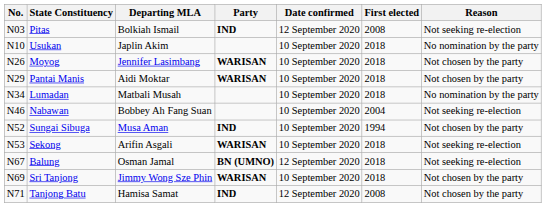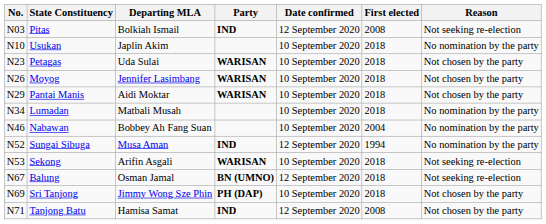+ row: (45, 62)
(472, 111) Not seeking re-election -> (481, 128) No nomination by the party
(319, 128) 10 September 2020 -> (319, 144) 12 September 2020
(474, 128) Not chosen by the party -> (481, 144) No nomination by the party
(242, 177) WARISAN -> (240, 194) PH (DAP)
